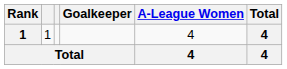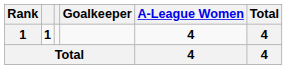(48, 34) normal -> (48, 34) bold
(191, 34) normal -> (191, 34) bold
